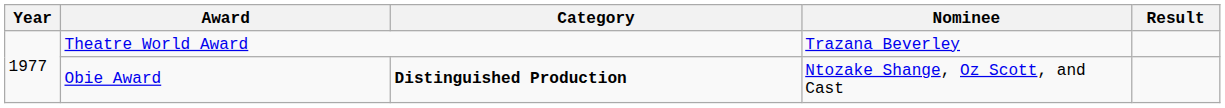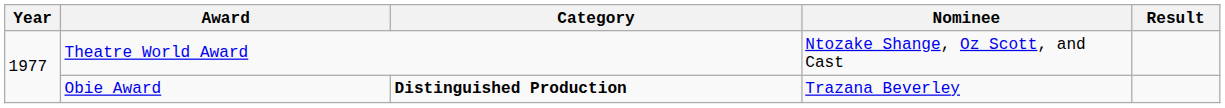(883, 44) Trazana Beverley -> (946, 53) Ntozake Shange, Oz Scott, and Cast
(946, 80) Ntozake Shange, Oz Scott, and Cast -> (883, 89) Trazana Beverley
